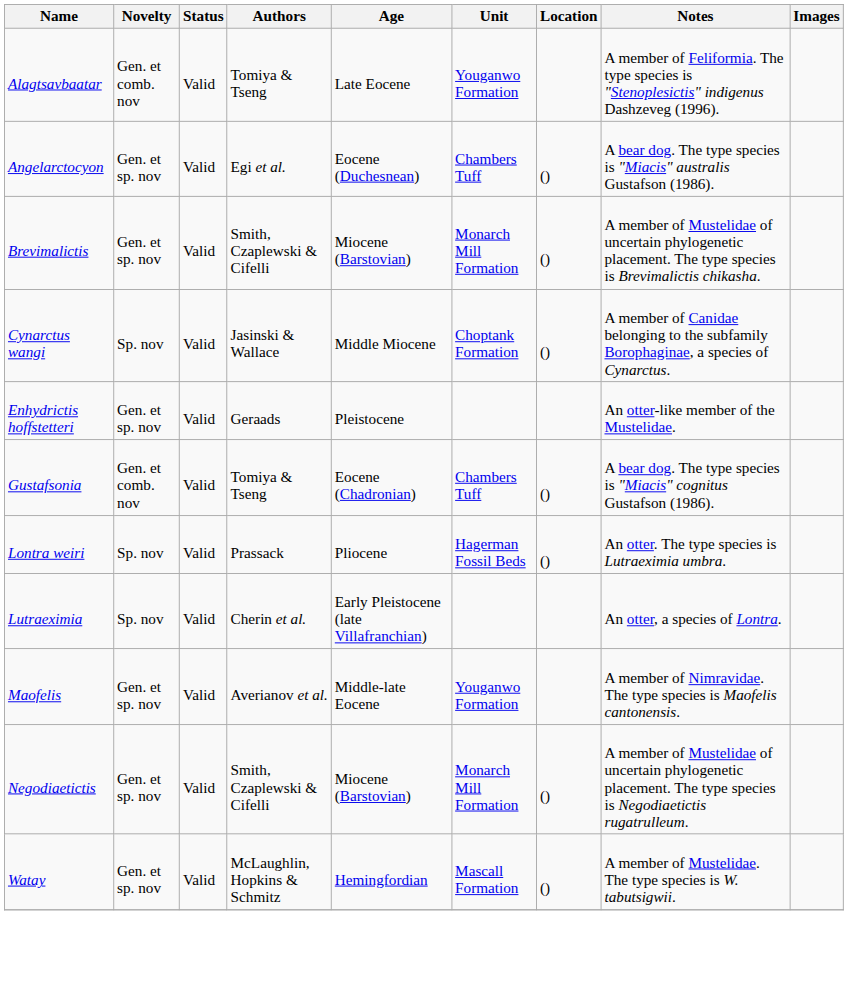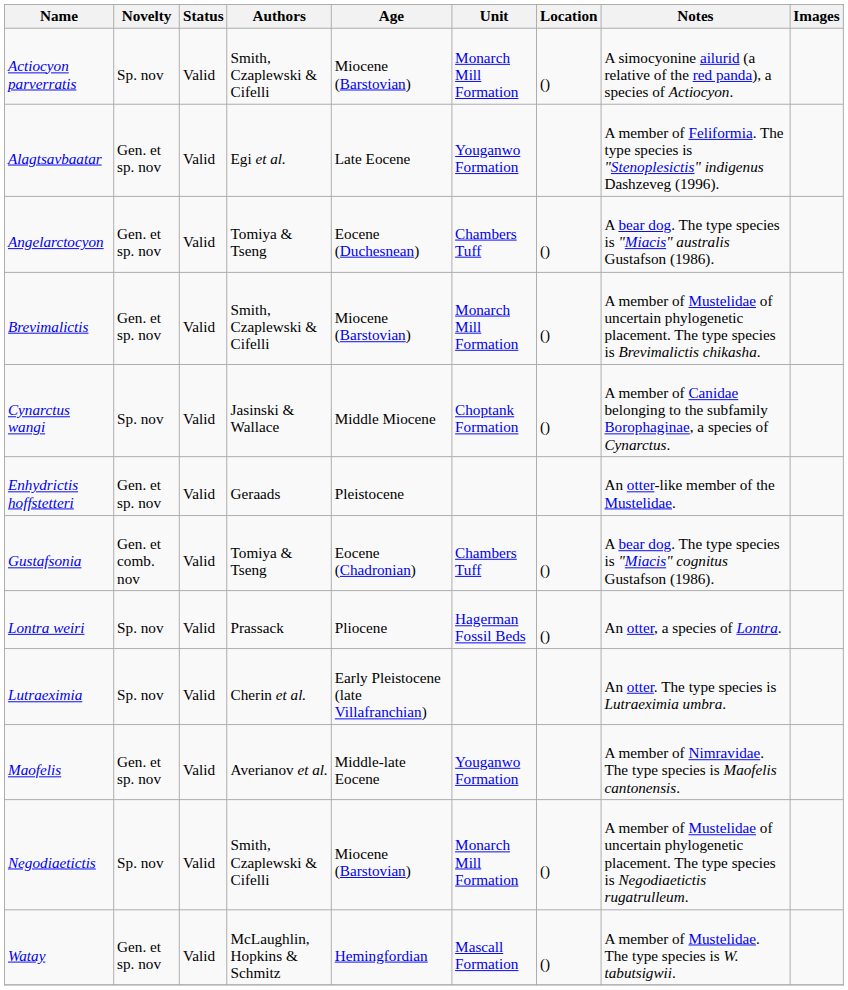+ row: (42, 74)
(139, 83) Gen. et comb. nov -> (139, 158) Gen. et sp. nov
(262, 83) Tomiya & Tseng -> (258, 158) Egi et al.
(258, 167) Egi et al. -> (262, 242) Tomiya & Tseng
(690, 552) An otter. The type species is Lutraeximia umbra. -> (693, 628) An otter, a species of Lontra.
(693, 619) An otter, a species of Lontra. -> (690, 695) An otter. The type species is Lutraeximia umbra.
(139, 787) Gen. et sp. nov -> (140, 863) Sp. nov
